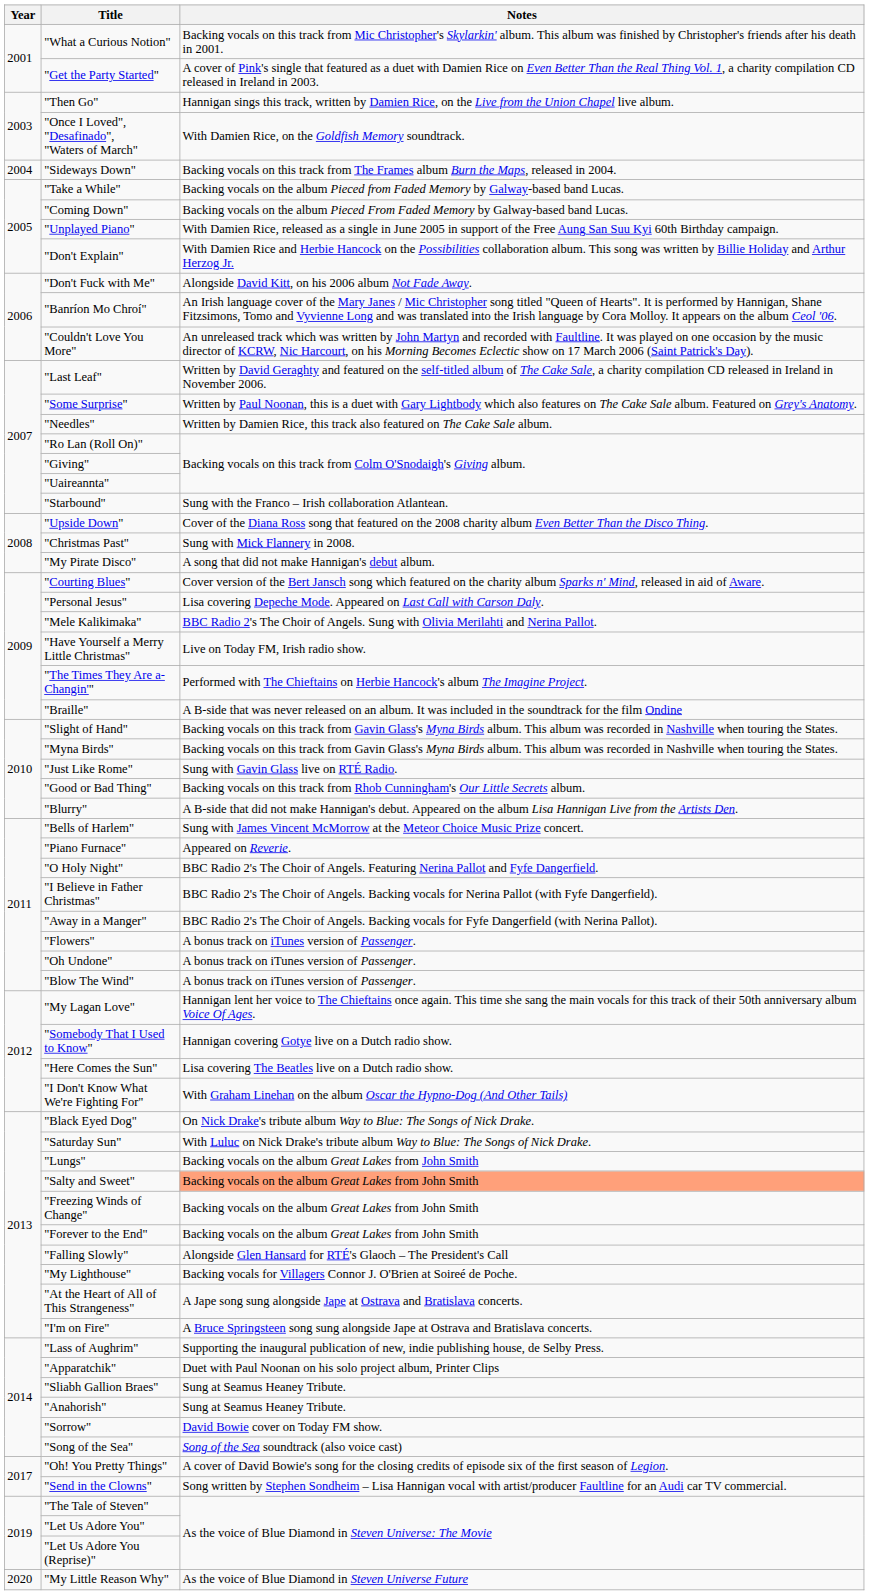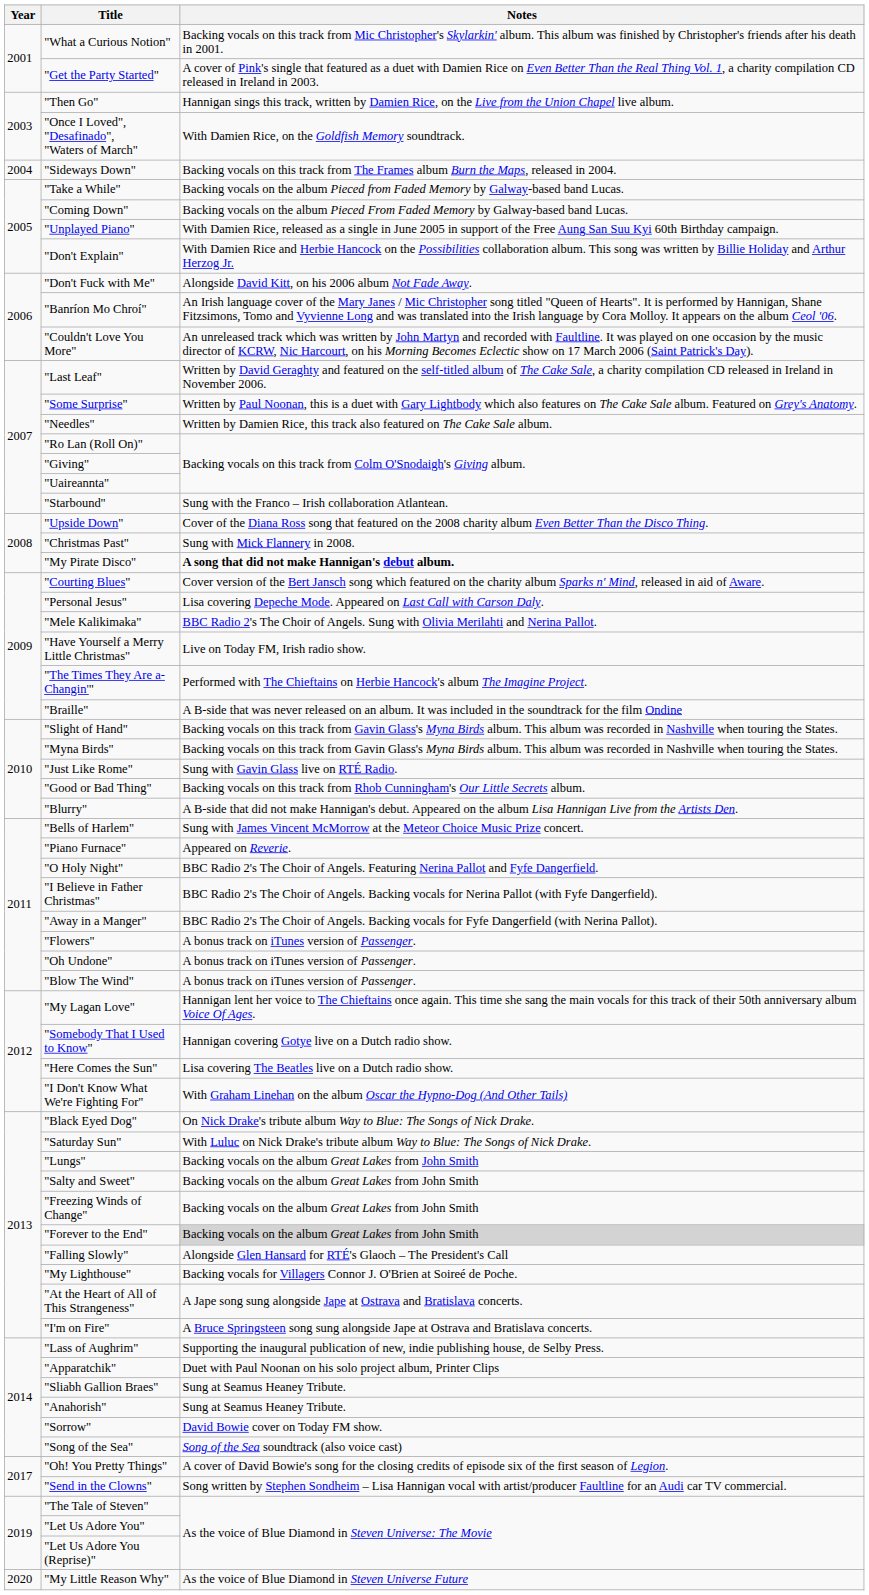(309, 562) normal -> (318, 562) bold
(331, 1181) lightsalmon background -> (331, 1181) no background
(331, 1234) no background -> (331, 1234) lightgrey background
